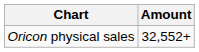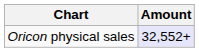(166, 36) no background -> (166, 36) lavender background
